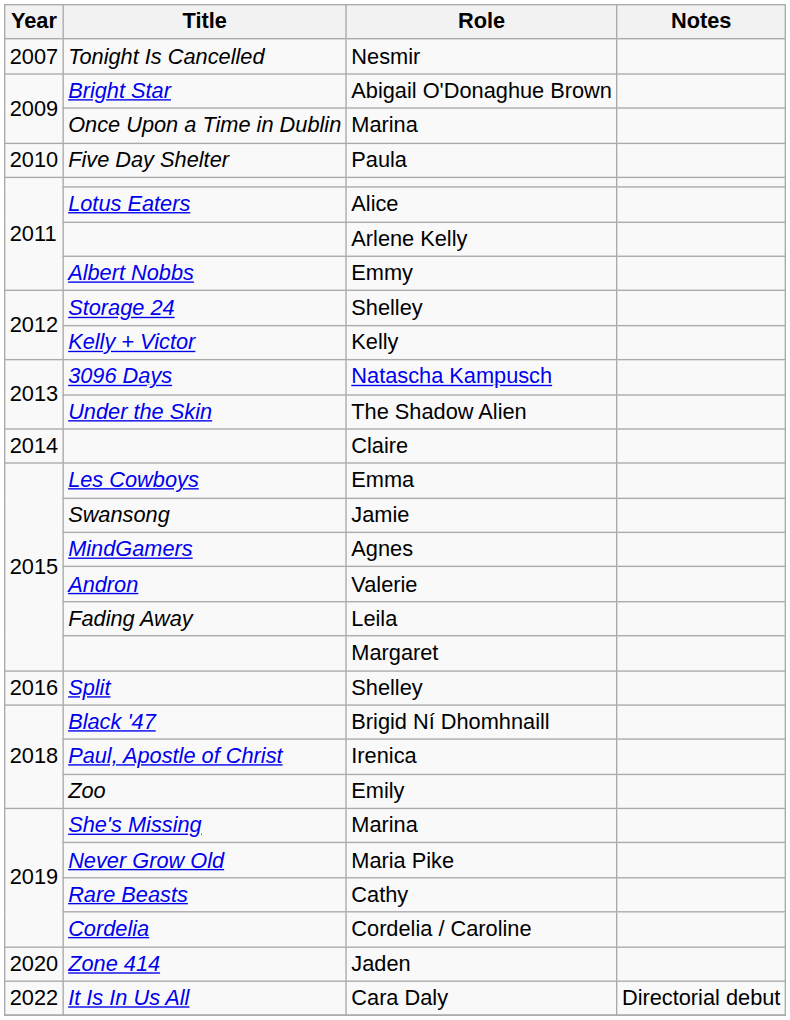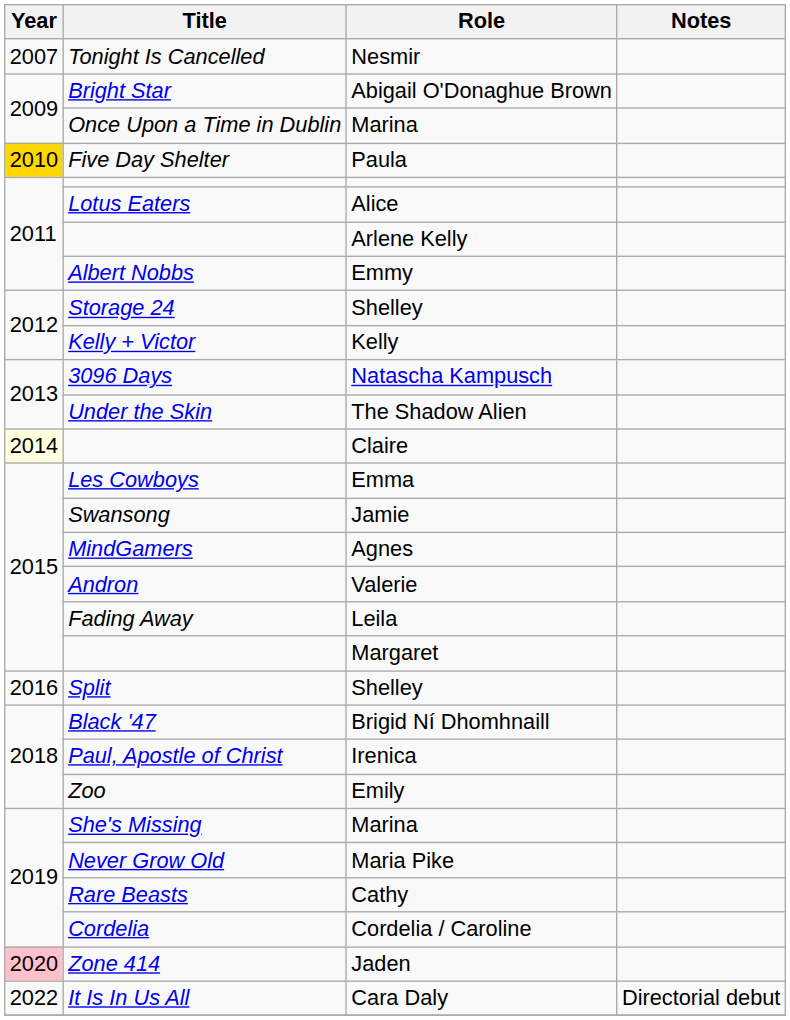(34, 159) no background -> (34, 159) gold background
(34, 445) no background -> (34, 445) lightyellow background
(34, 963) no background -> (34, 963) pink background
